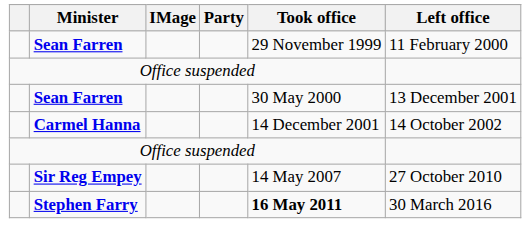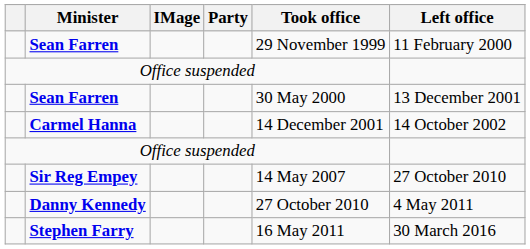+ row: (15, 204)
(297, 204) bold -> (300, 230) normal
